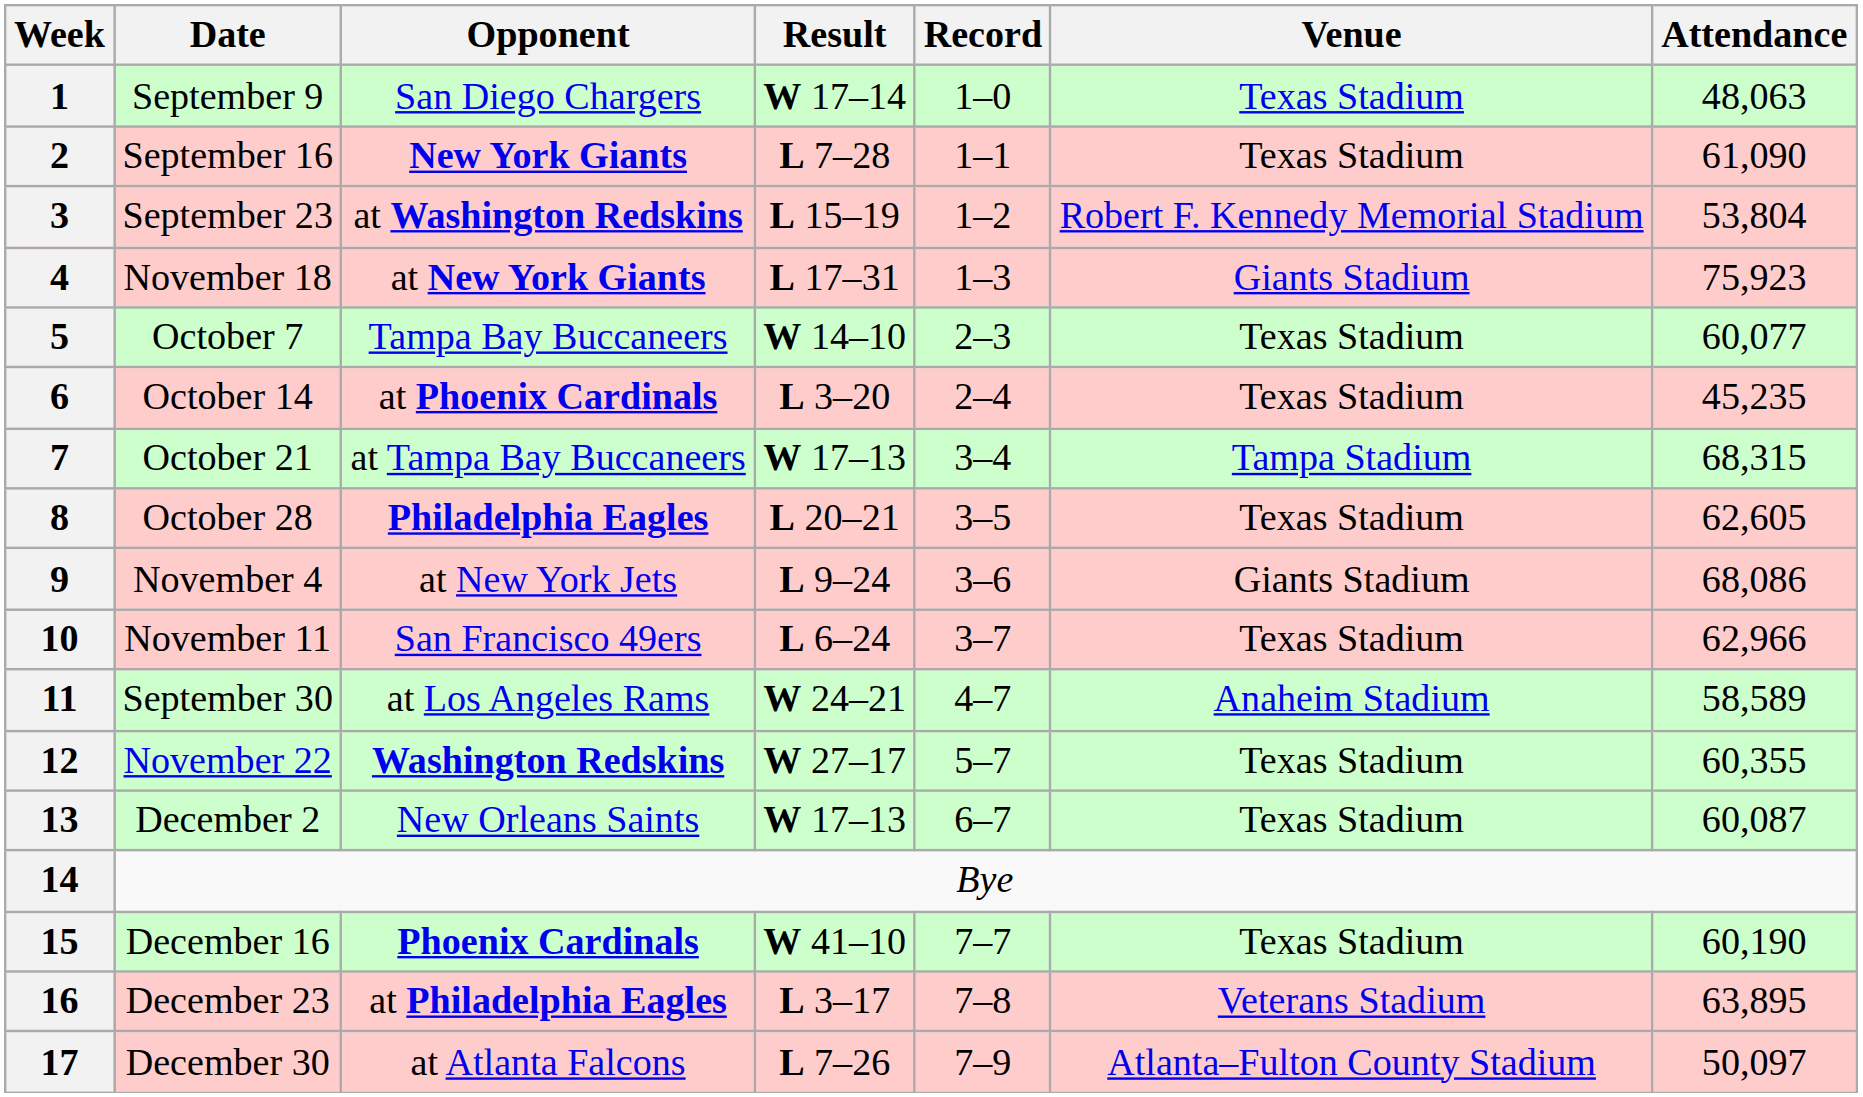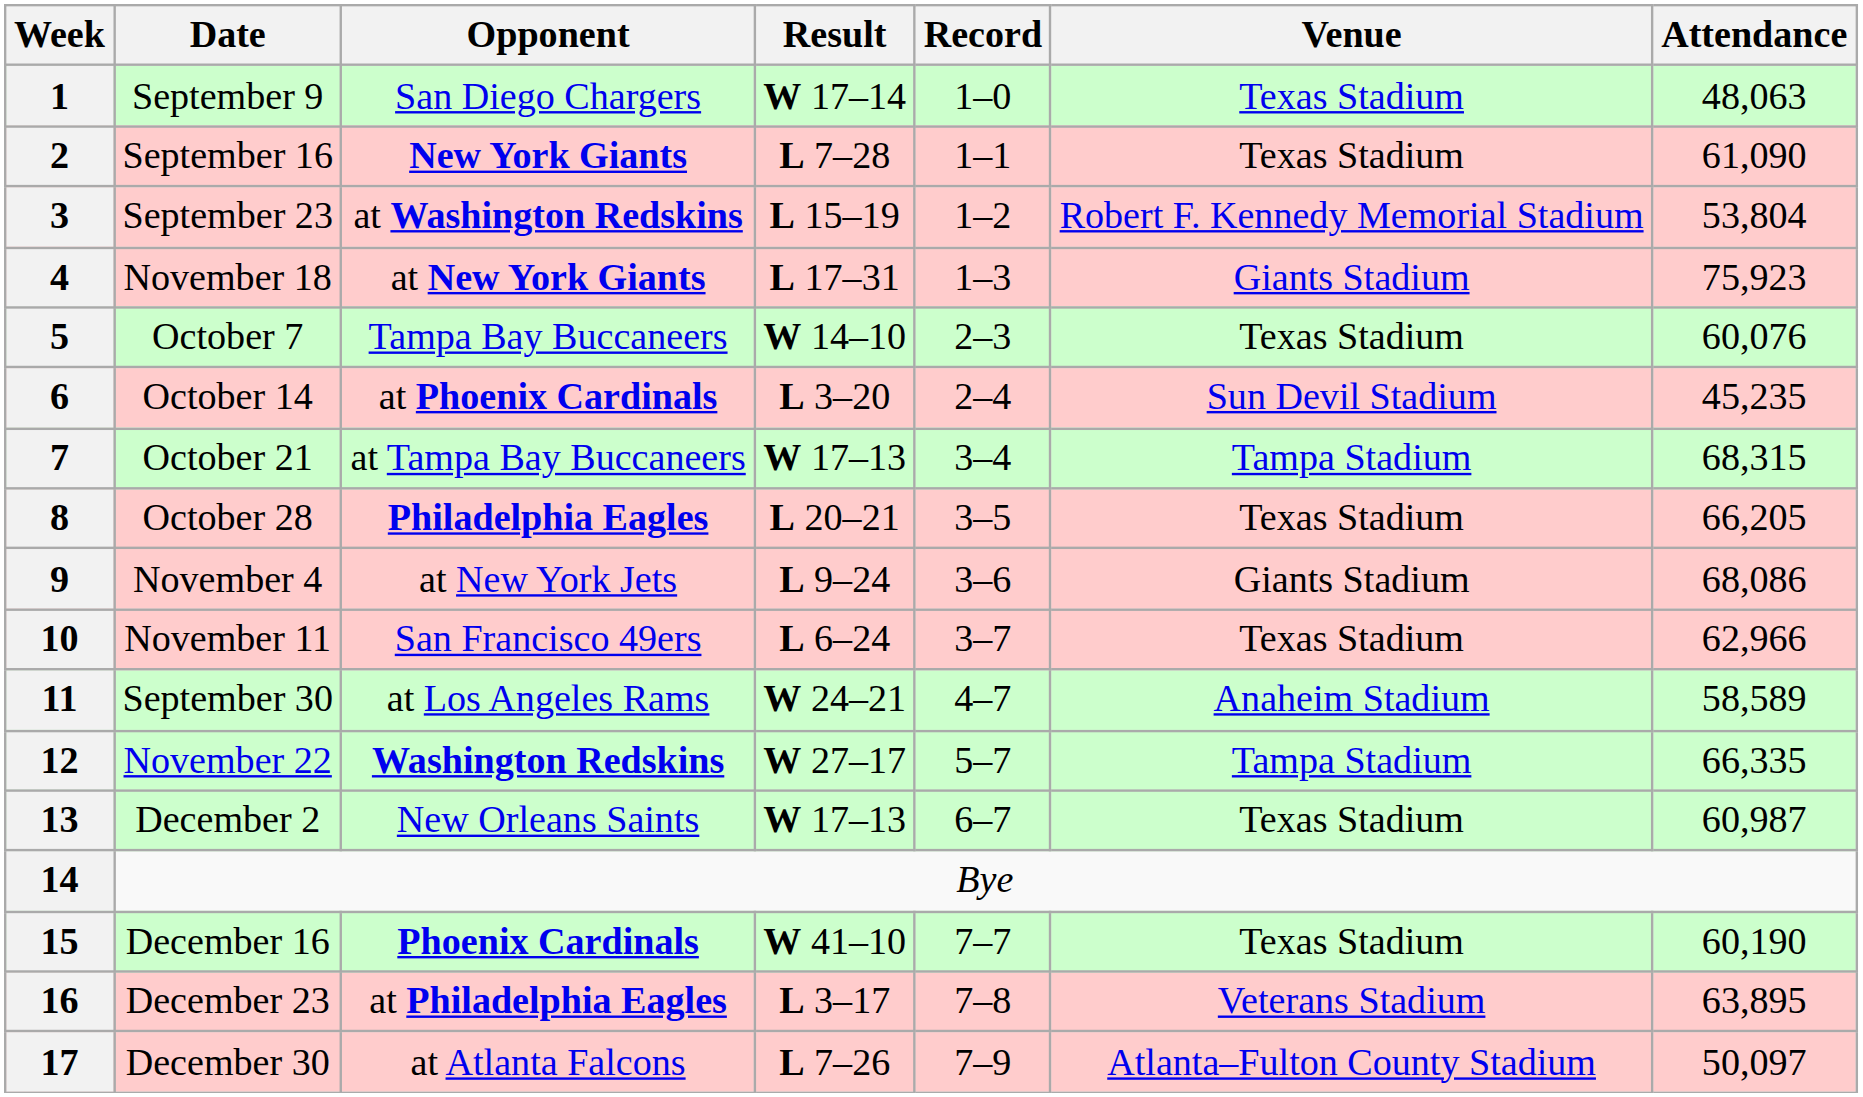(1754, 336) 60,077 -> (1754, 336) 60,076
(1352, 397) Texas Stadium -> (1352, 397) Sun Devil Stadium
(1754, 517) 62,605 -> (1754, 517) 66,205
(1352, 759) Texas Stadium -> (1352, 759) Tampa Stadium
(1754, 759) 60,355 -> (1754, 759) 66,335
(1754, 819) 60,087 -> (1754, 819) 60,987
